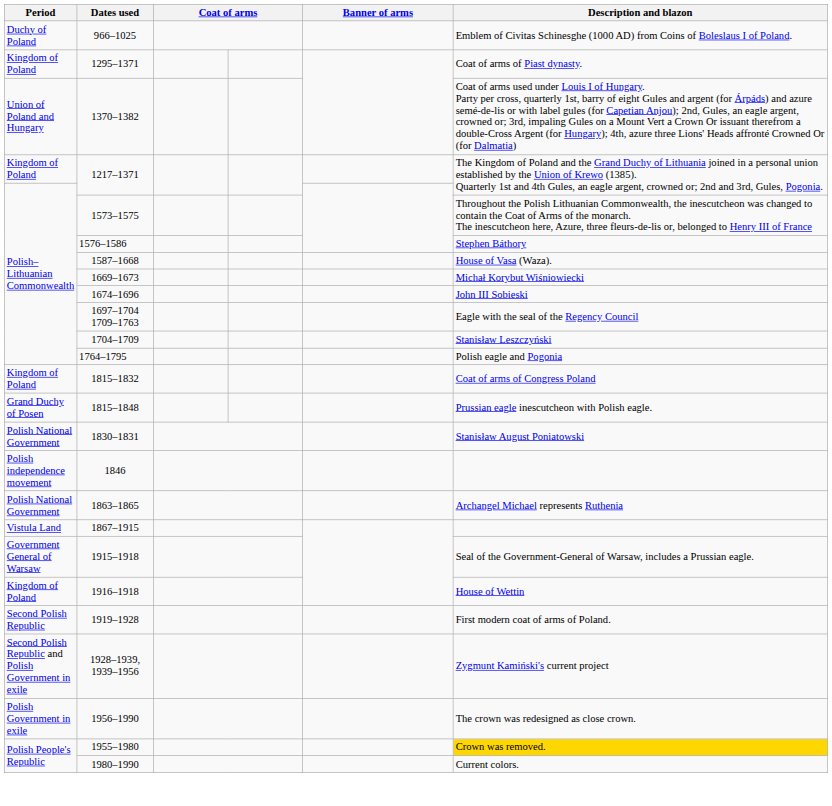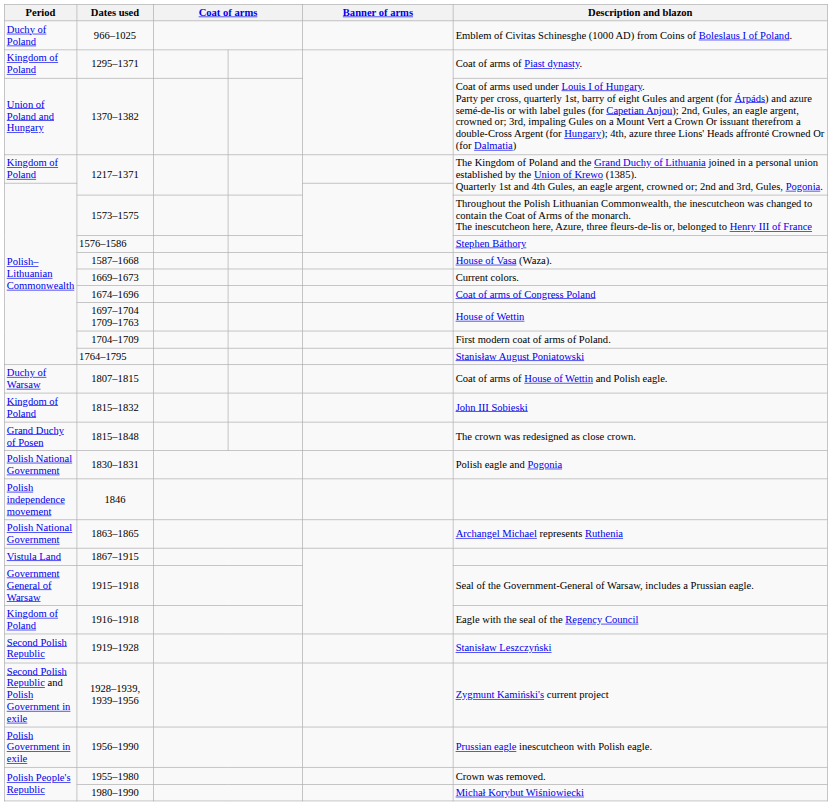(520, 277) Michał Korybut Wiśniowiecki -> (487, 277) Current colors.
(492, 294) John III Sobieski -> (526, 294) Coat of arms of Congress Poland
(547, 316) Eagle with the seal of the Regency Council -> (490, 316) House of Wettin
(504, 339) Stanisław Leszczyński -> (533, 339) First modern coat of arms of Poland.
(509, 356) Polish eagle and Pogonia -> (520, 356) Stanisław August Poniatowski
+ row: (27, 379)
(526, 379) Coat of arms of Congress Poland -> (492, 407) John III Sobieski
(554, 407) Prussian eagle inescutcheon with Polish eagle. -> (546, 436) The crown was redesigned as close crown.
(520, 436) Stanisław August Poniatowski -> (509, 464) Polish eagle and Pogonia
(490, 591) House of Wettin -> (547, 619) Eagle with the seal of the Regency Council
(533, 619) First modern coat of arms of Poland. -> (504, 648) Stanisław Leszczyński
(546, 718) The crown was redesigned as close crown. -> (554, 747) Prussian eagle inescutcheon with Polish eagle.
(501, 747) gold background -> (501, 776) no background
(487, 764) Current colors. -> (520, 792) Michał Korybut Wiśniowiecki
